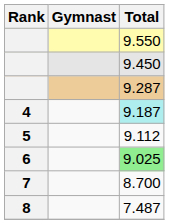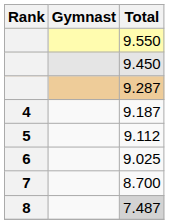(142, 112) paleturquoise background -> (142, 112) no background
(142, 160) lightgreen background -> (142, 160) no background
(142, 207) no background -> (142, 207) lightgrey background
